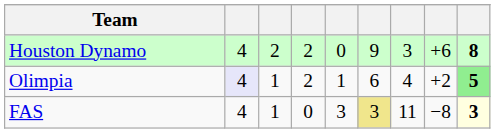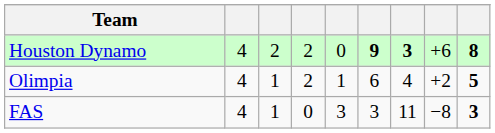(374, 50) normal -> (374, 50) bold
(407, 50) normal -> (407, 50) bold
(242, 81) lavender background -> (242, 81) no background
(474, 81) lightgreen background -> (474, 81) no background
(374, 111) khaki background -> (374, 111) no background
(474, 111) lightyellow background -> (474, 111) no background
